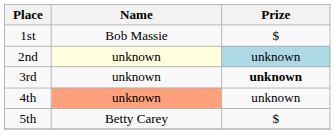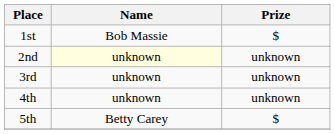(276, 56) lightblue background -> (276, 56) no background
(276, 77) bold -> (276, 77) normal
(136, 98) lightsalmon background -> (136, 98) no background
